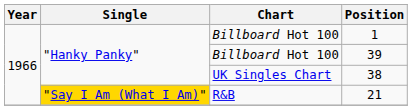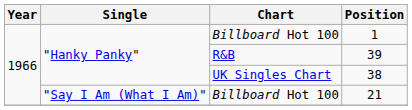(276, 55) Billboard Hot 100 -> (224, 55) R&B
(125, 95) gold background -> (125, 95) no background
(224, 95) R&B -> (276, 95) Billboard Hot 100
